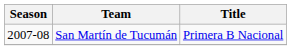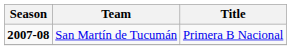(28, 34) normal -> (28, 34) bold
